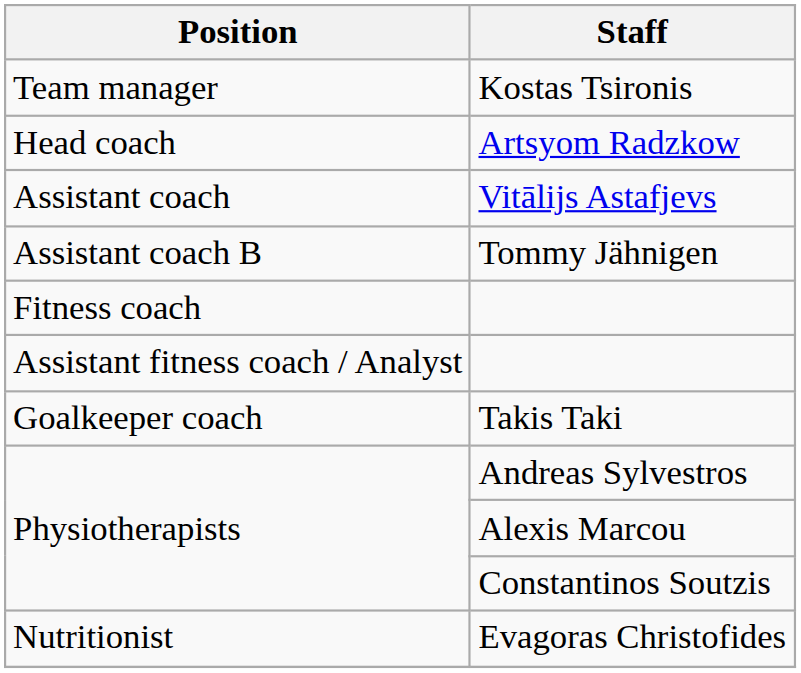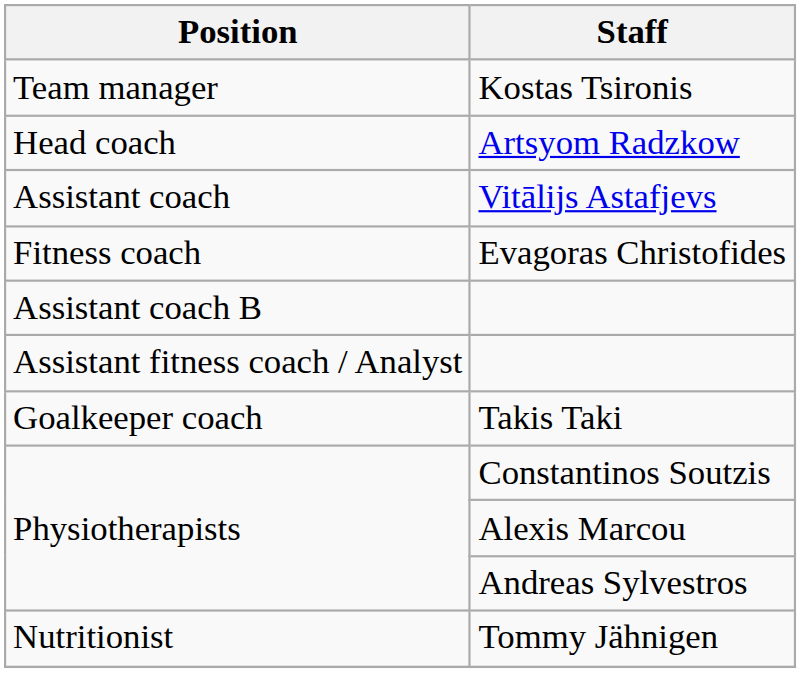(137, 252) Assistant coach B -> (107, 252) Fitness coach
(598, 252) Tommy Jähnigen -> (632, 252) Evagoras Christofides
(107, 307) Fitness coach -> (137, 307) Assistant coach B
(613, 472) Andreas Sylvestros -> (625, 472) Constantinos Soutzis
(625, 582) Constantinos Soutzis -> (613, 582) Andreas Sylvestros
(632, 637) Evagoras Christofides -> (598, 637) Tommy Jähnigen
